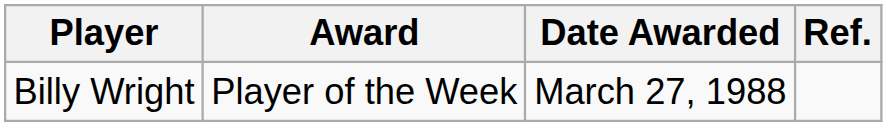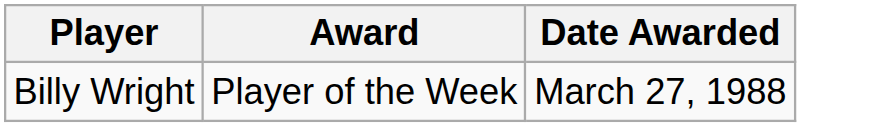- column: (838, 33)
